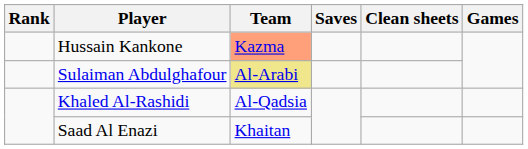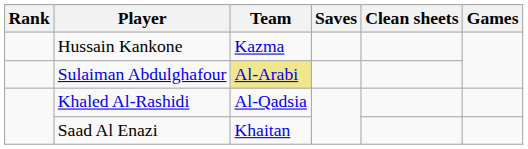(259, 46) lightsalmon background -> (259, 46) no background
